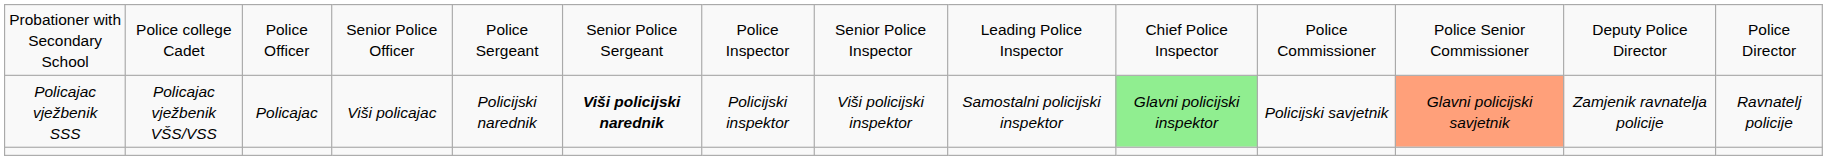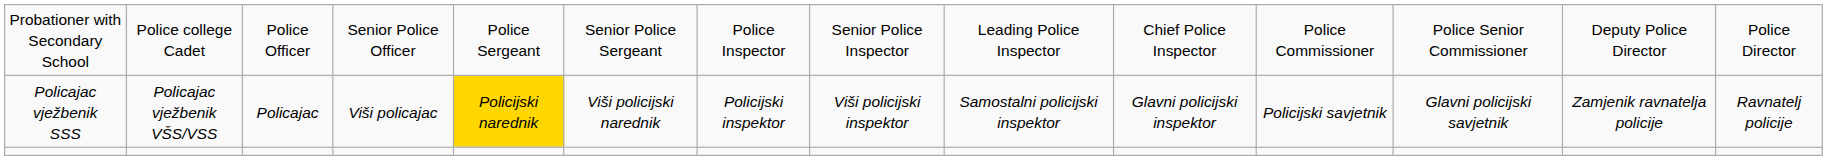(507, 112) no background -> (509, 112) gold background
(632, 111) bold -> (630, 112) normal
(1187, 112) lightgreen background -> (1185, 112) no background
(1480, 112) lightsalmon background -> (1478, 112) no background
